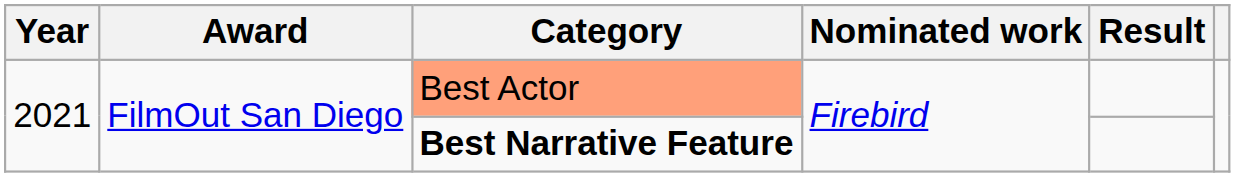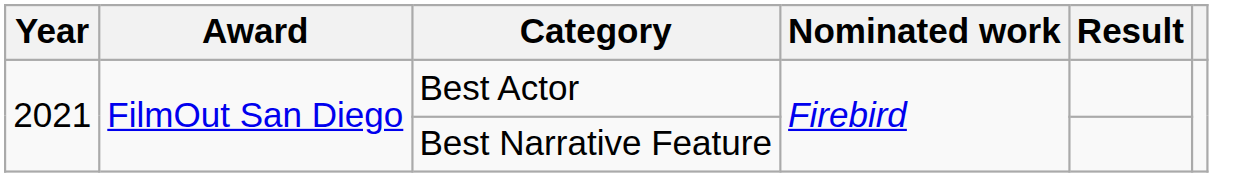(499, 87) lightsalmon background -> (499, 87) no background
(606, 143) bold -> (596, 143) normal
